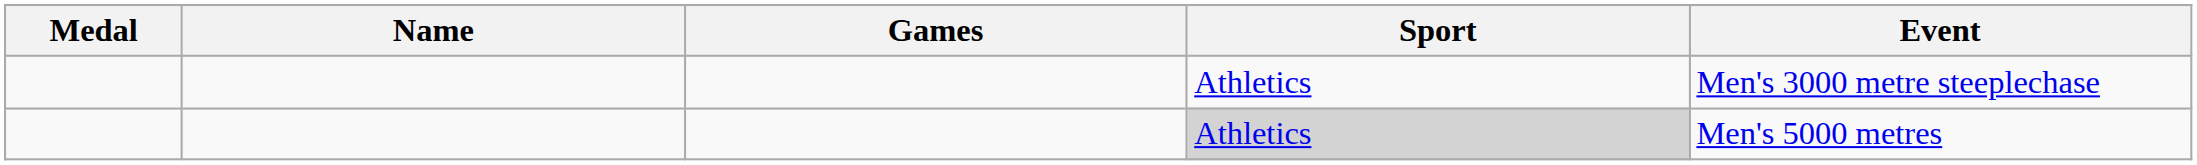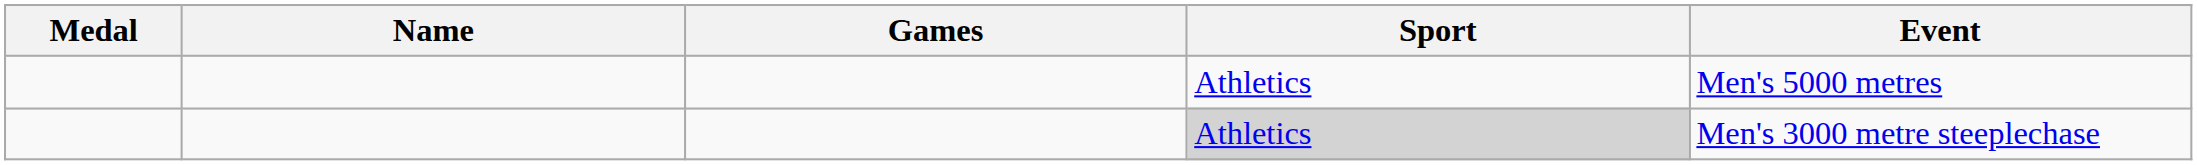(1898, 81) Men's 3000 metre steeplechase -> (1819, 81) Men's 5000 metres
(1819, 133) Men's 5000 metres -> (1898, 133) Men's 3000 metre steeplechase
